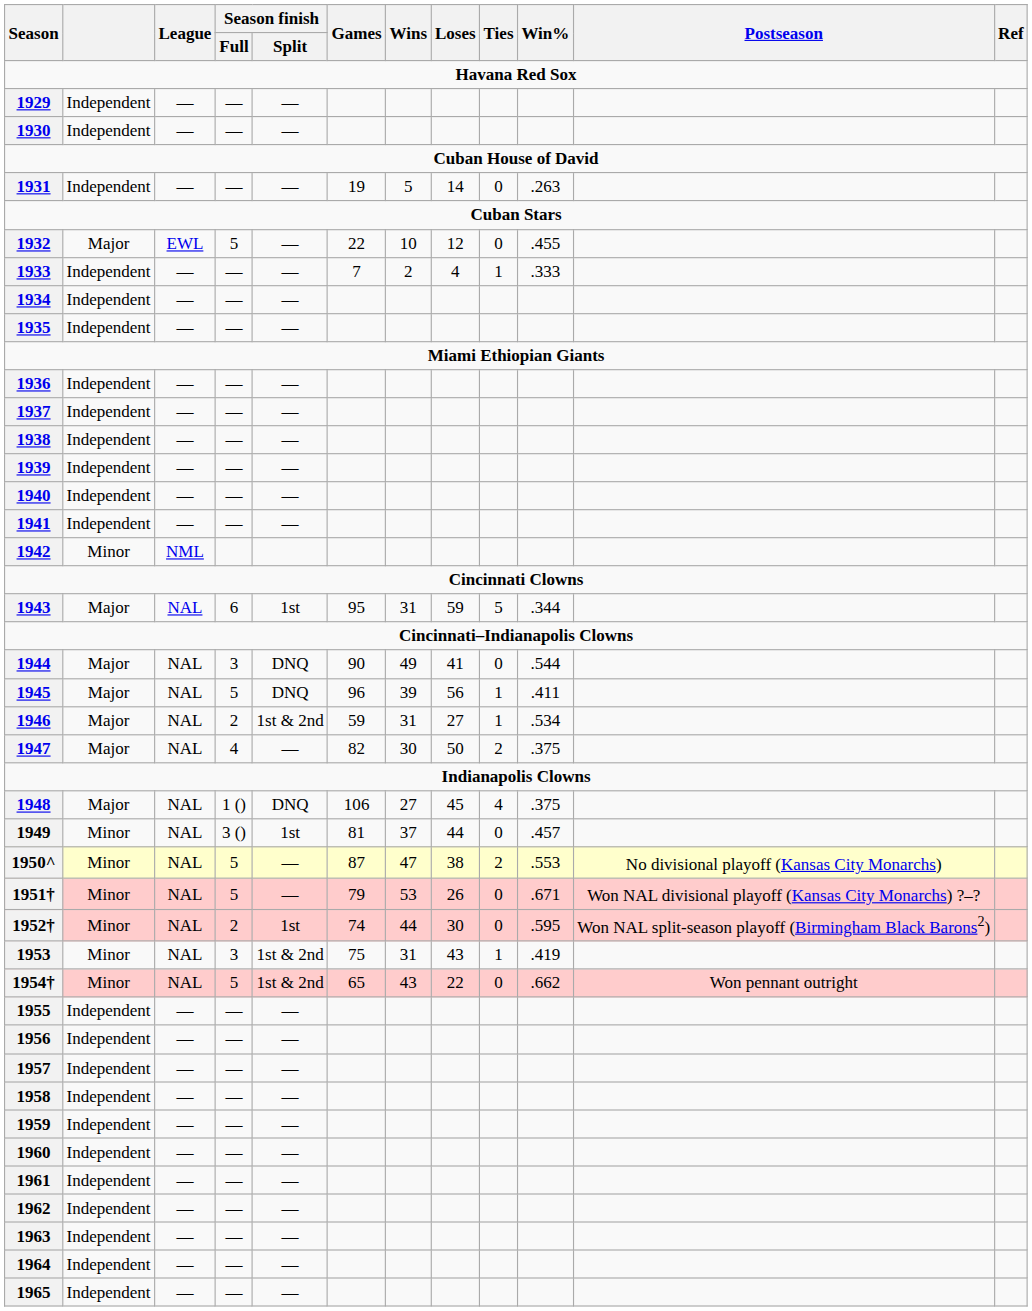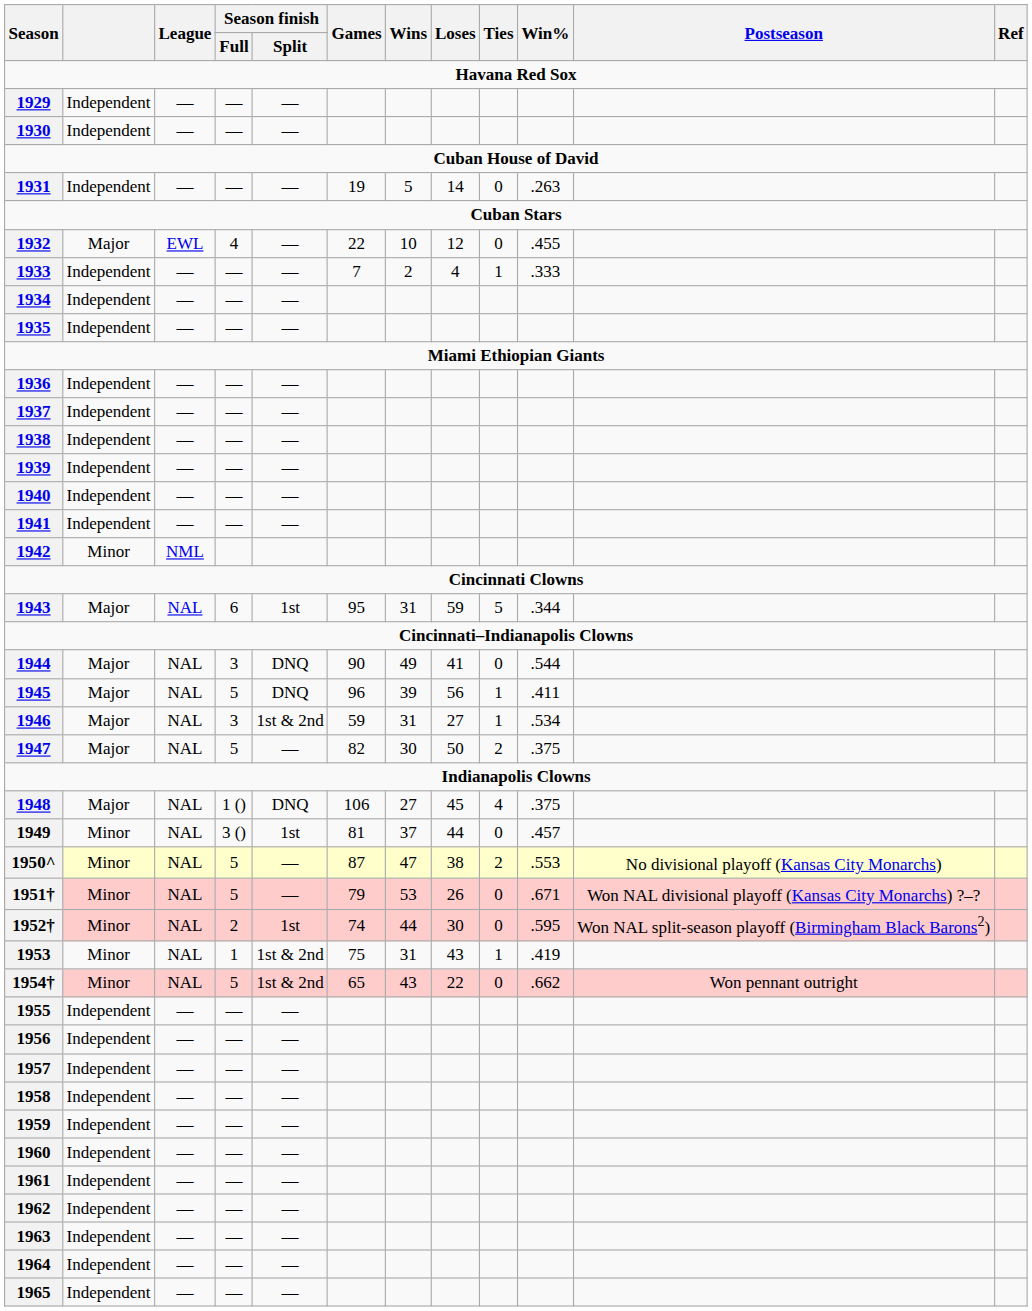(234, 243) 5 -> (234, 243) 4
(234, 720) 2 -> (234, 720) 3
(234, 748) 4 -> (234, 748) 5
(234, 955) 3 -> (234, 955) 1
